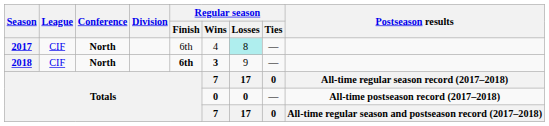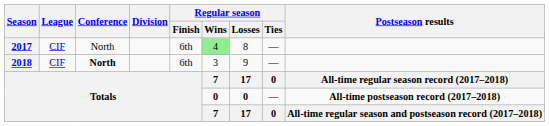(103, 46) bold -> (103, 46) normal
(216, 46) no background -> (216, 46) lightgreen background
(246, 46) paleturquoise background -> (246, 46) no background
(186, 63) bold -> (186, 63) normal
(216, 63) bold -> (216, 63) normal
